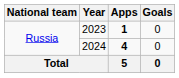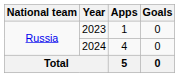(124, 30) bold -> (124, 30) normal
(124, 47) bold -> (124, 47) normal
